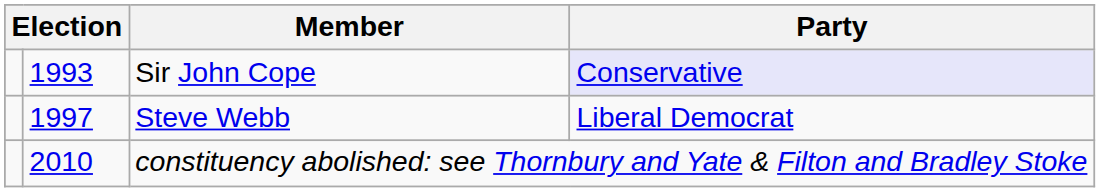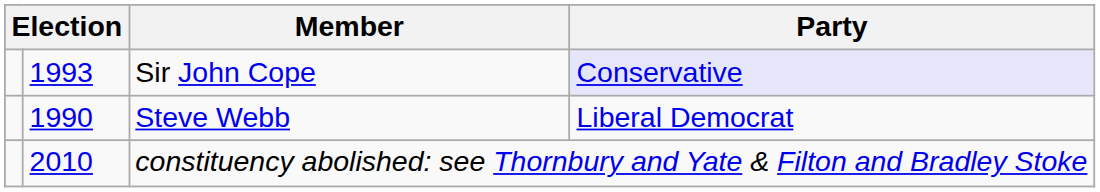(61, 117) 1997 -> (61, 117) 1990
